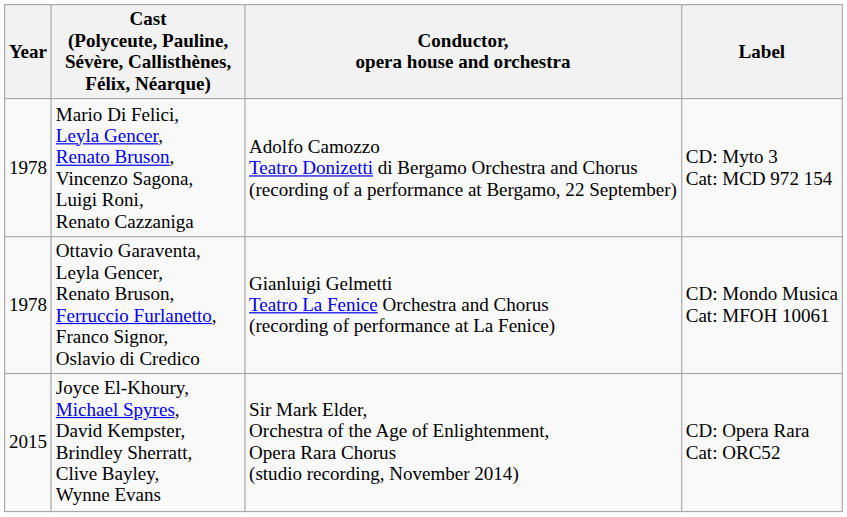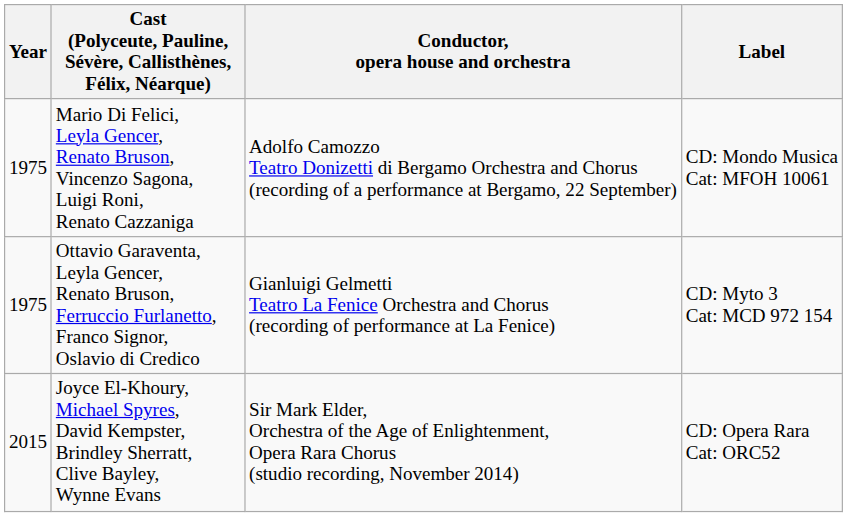(28, 167) 1978 -> (28, 167) 1975
(759, 167) CD: Myto 3 Cat: MCD 972 154 -> (762, 167) CD: Mondo Musica Cat: MFOH 10061
(28, 304) 1978 -> (28, 304) 1975
(762, 304) CD: Mondo Musica Cat: MFOH 10061 -> (759, 304) CD: Myto 3 Cat: MCD 972 154
